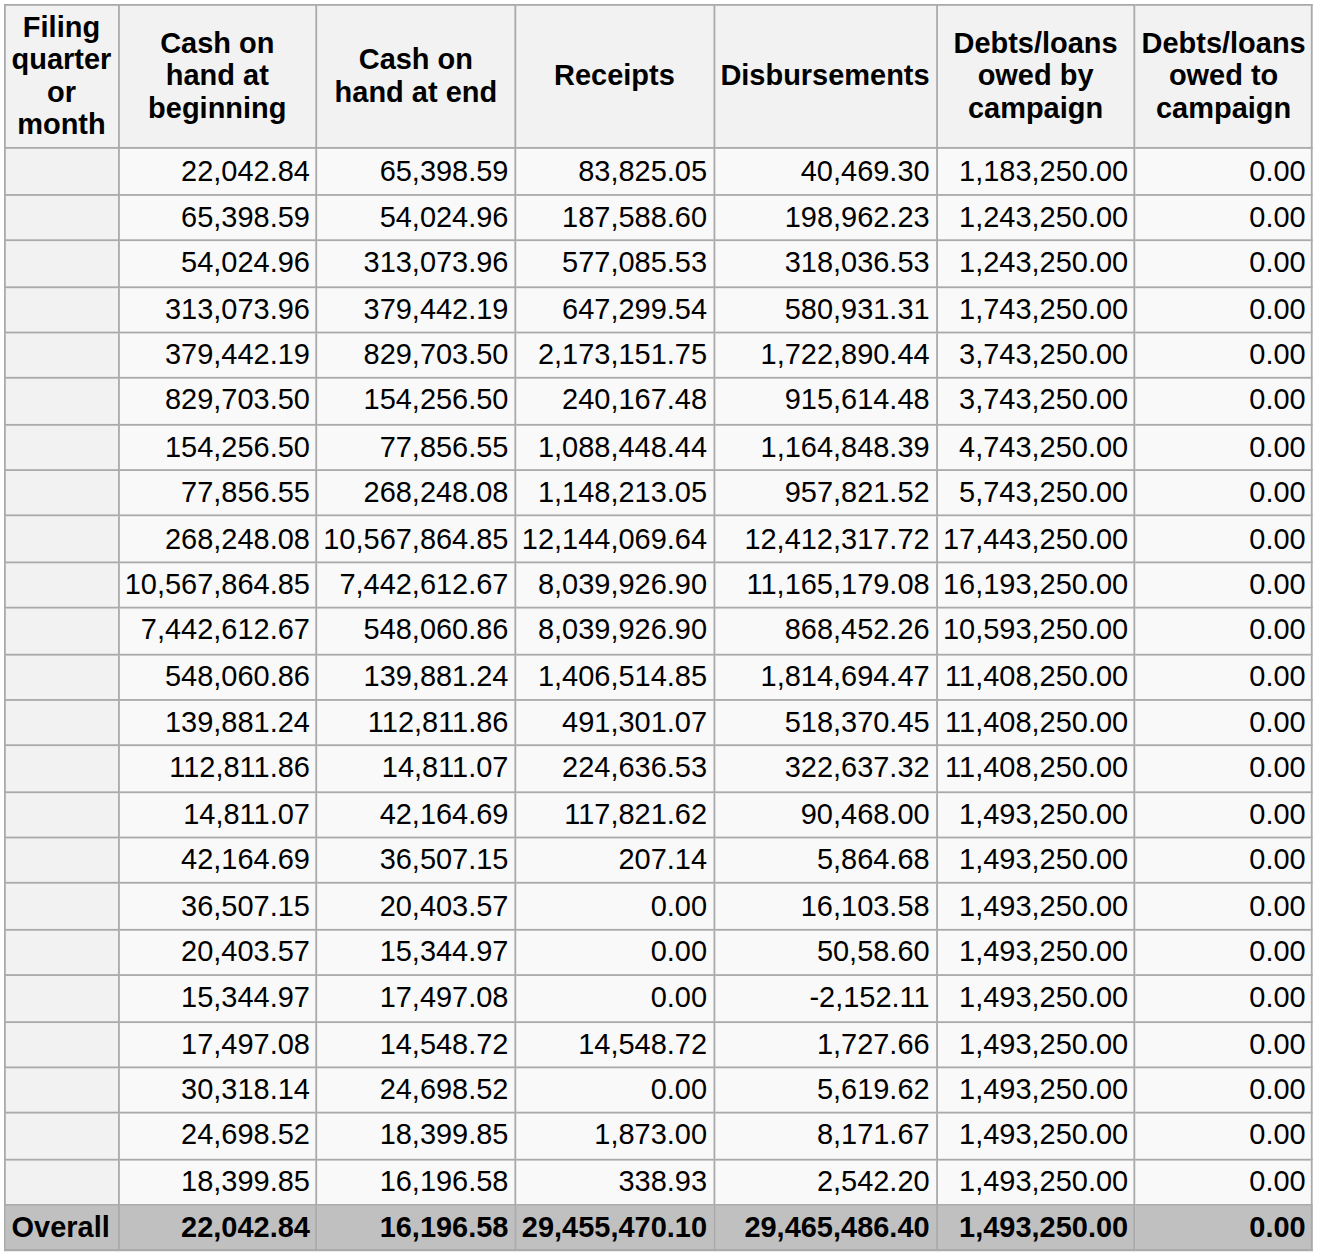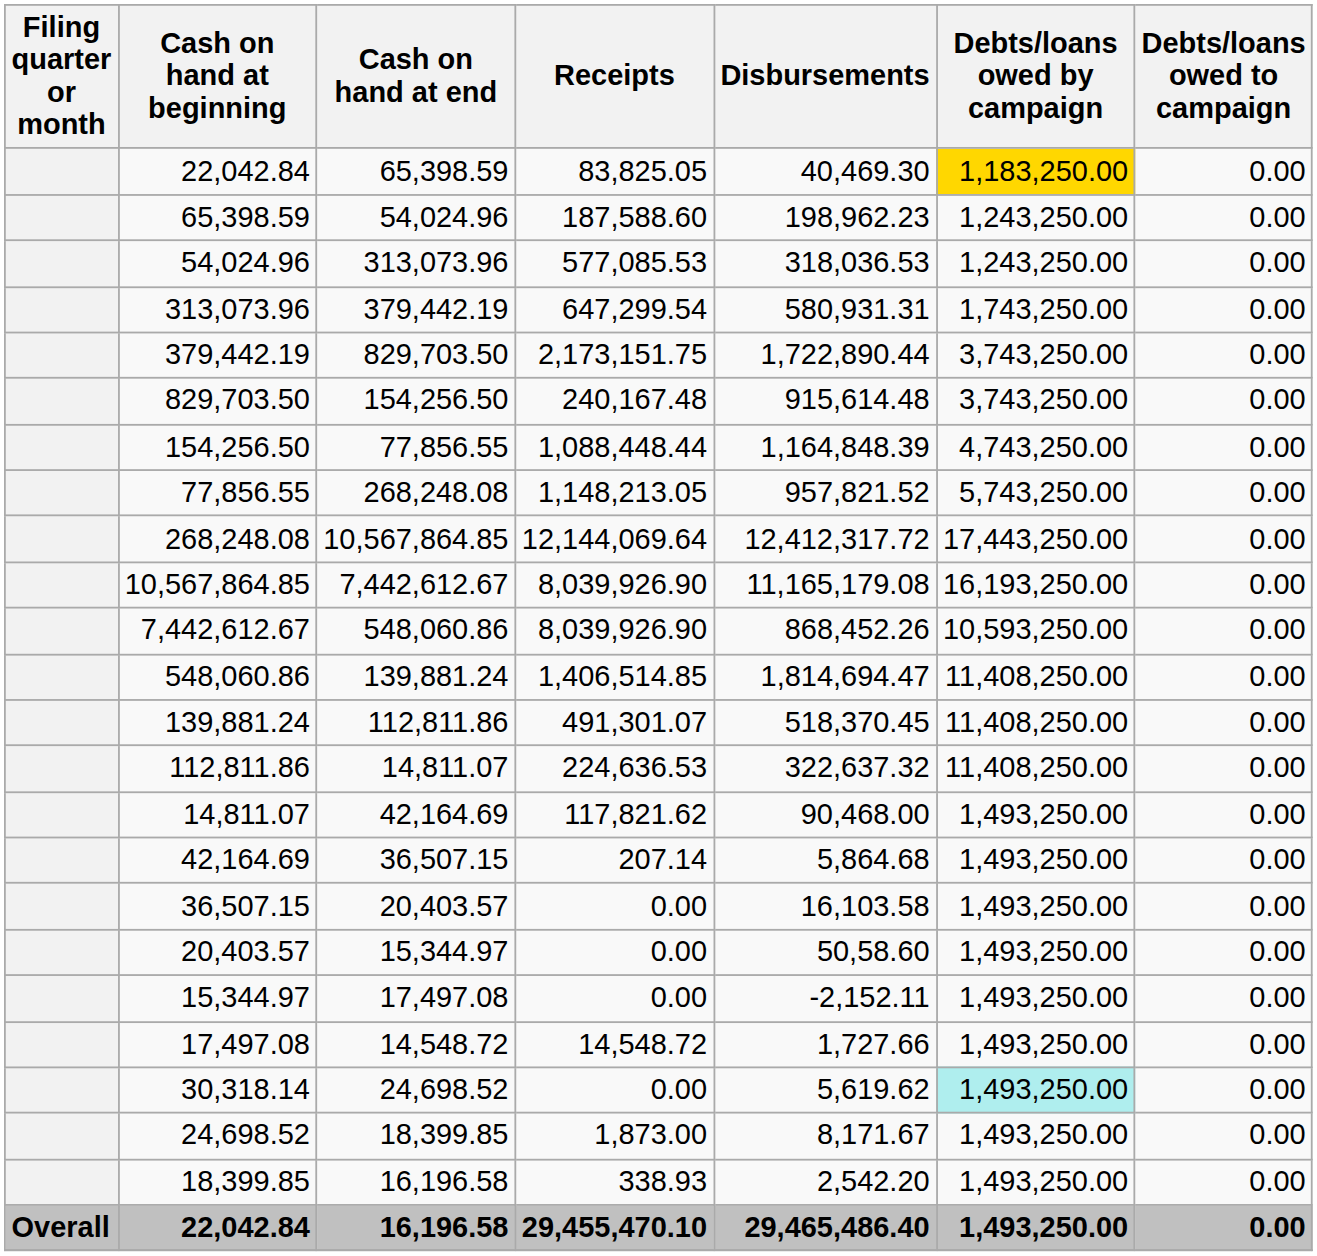(1044, 171) no background -> (1044, 171) gold background
(1044, 1089) no background -> (1044, 1089) paleturquoise background
